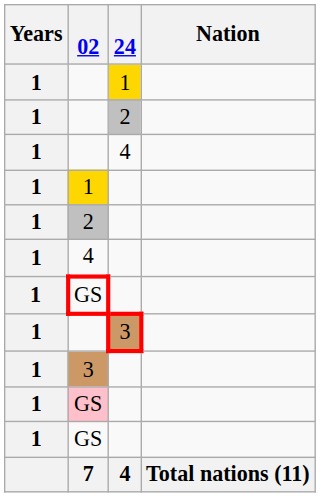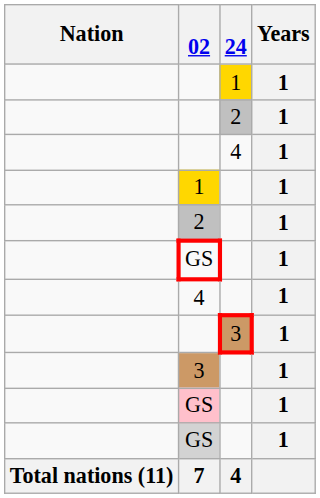columns swapped: (228, 34) <-> (36, 34)
(88, 256) 4 -> (199, 259) GS
(88, 294) GS -> (199, 297) 4
(88, 438) no background -> (199, 440) lightgrey background
